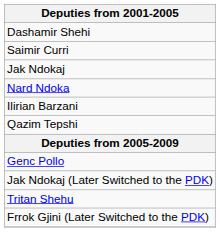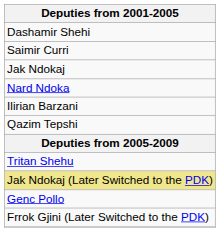(36, 161) Genc Pollo -> (40, 161) Tritan Shehu
(110, 180) no background -> (110, 180) khaki background
(40, 198) Tritan Shehu -> (36, 198) Genc Pollo
